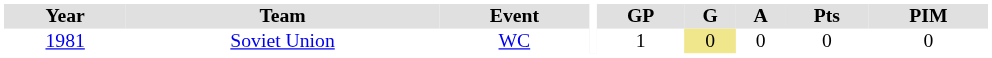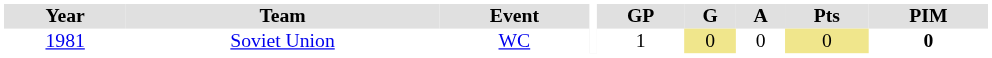(827, 40) no background -> (827, 40) khaki background
(928, 40) normal -> (928, 40) bold
